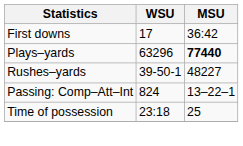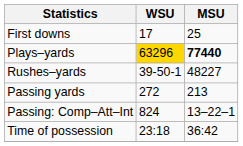(202, 33) 36:42 -> (194, 33) 25
(156, 53) no background -> (156, 53) gold background
+ row: (46, 92)
(194, 111) 25 -> (202, 131) 36:42
